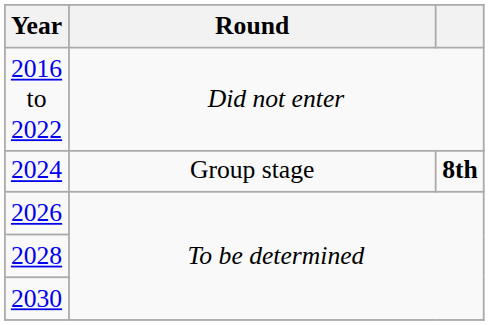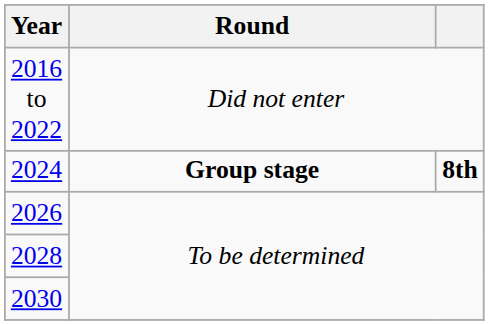(252, 171) normal -> (252, 171) bold
